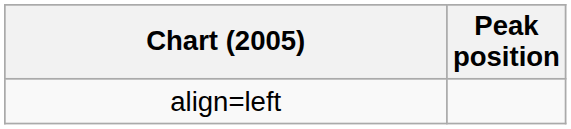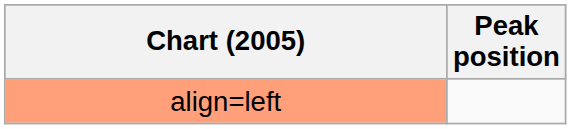(226, 100) no background -> (226, 100) lightsalmon background
